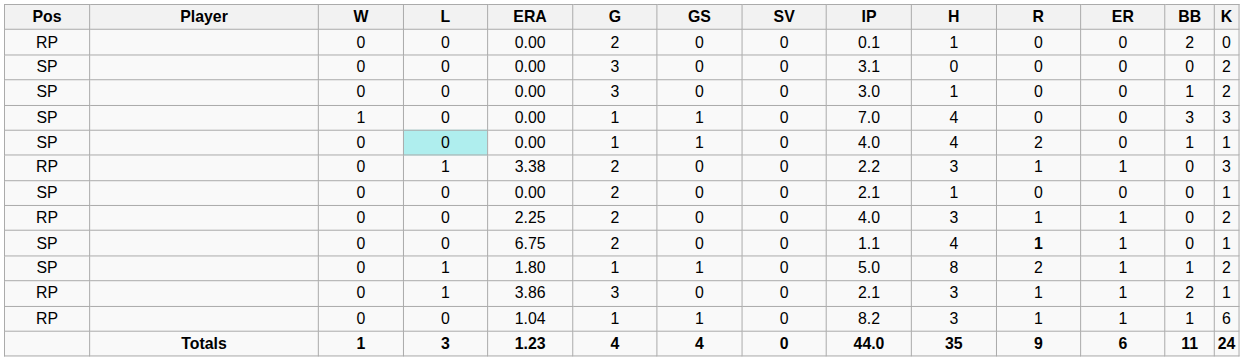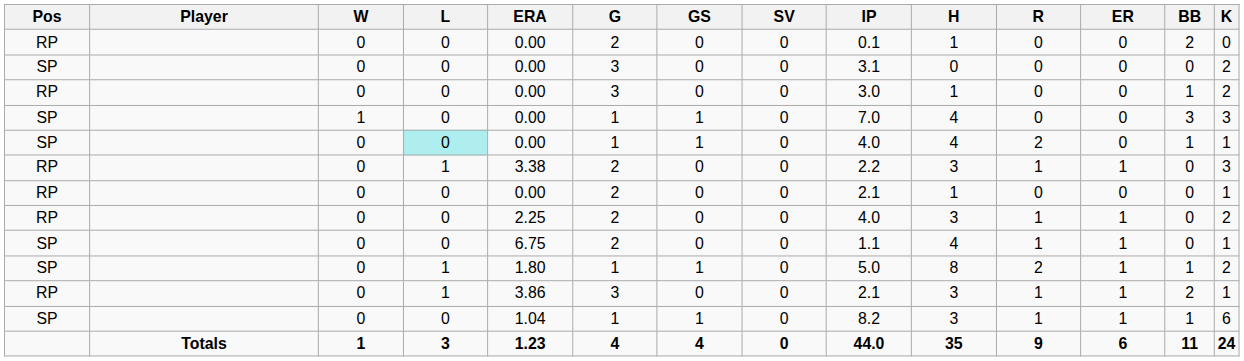(47, 92) SP -> (47, 92) RP
(47, 192) SP -> (47, 192) RP
(1038, 243) bold -> (1038, 243) normal
(47, 318) RP -> (47, 318) SP
